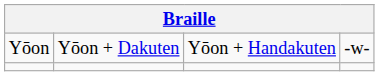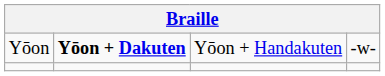(119, 47) normal -> (122, 47) bold
